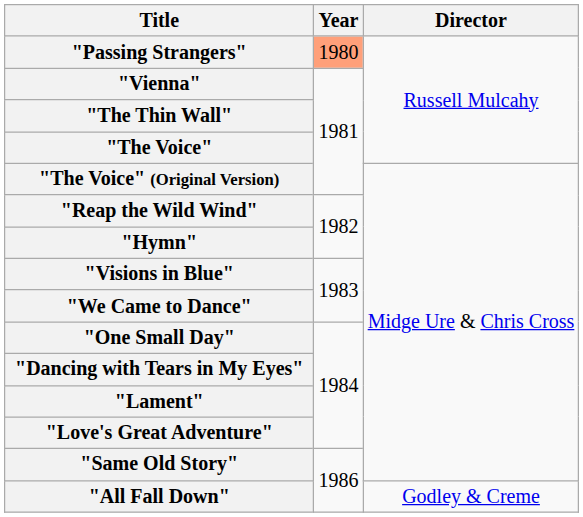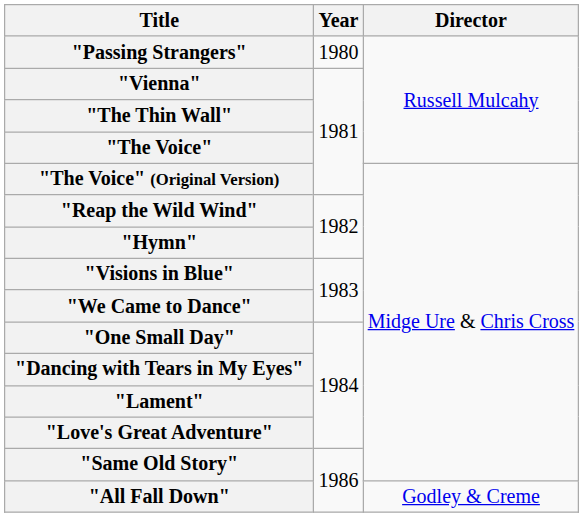(338, 52) lightsalmon background -> (338, 52) no background
